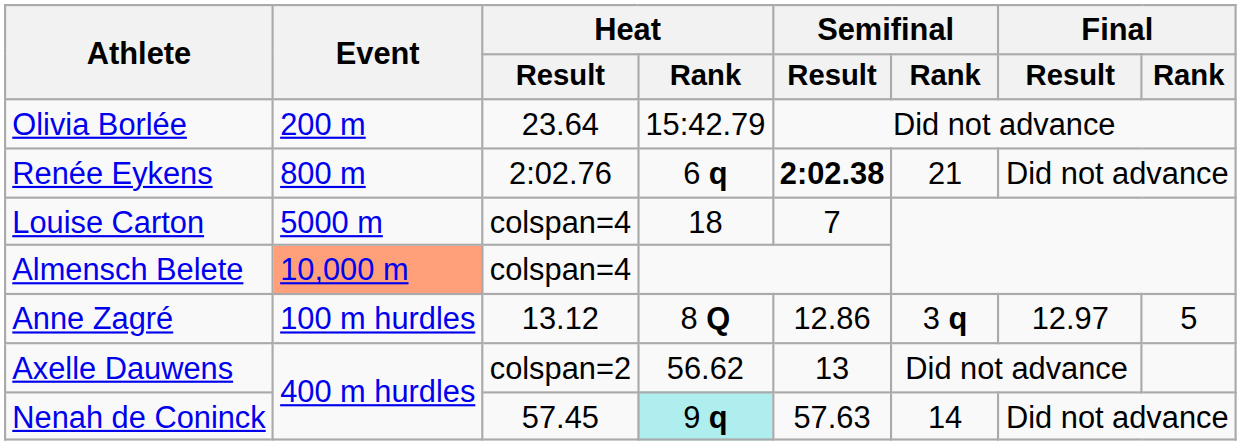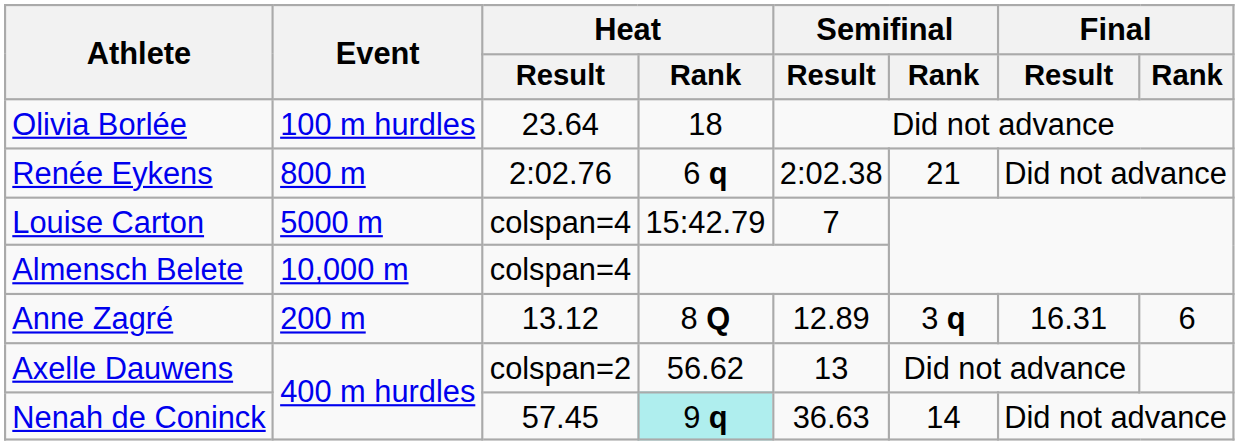(323, 124) 200 m -> (378, 124) 100 m hurdles
(705, 124) 15:42.79 -> (705, 124) 18
(832, 173) bold -> (831, 173) normal
(705, 222) 18 -> (705, 222) 15:42.79
(344, 270) lightsalmon background -> (344, 270) no background
(378, 319) 100 m hurdles -> (323, 319) 200 m
(832, 319) 12.86 -> (831, 319) 12.89
(1070, 319) 12.97 -> (1069, 319) 16.31
(1189, 319) 5 -> (1187, 319) 6
(832, 417) 57.63 -> (831, 417) 36.63
